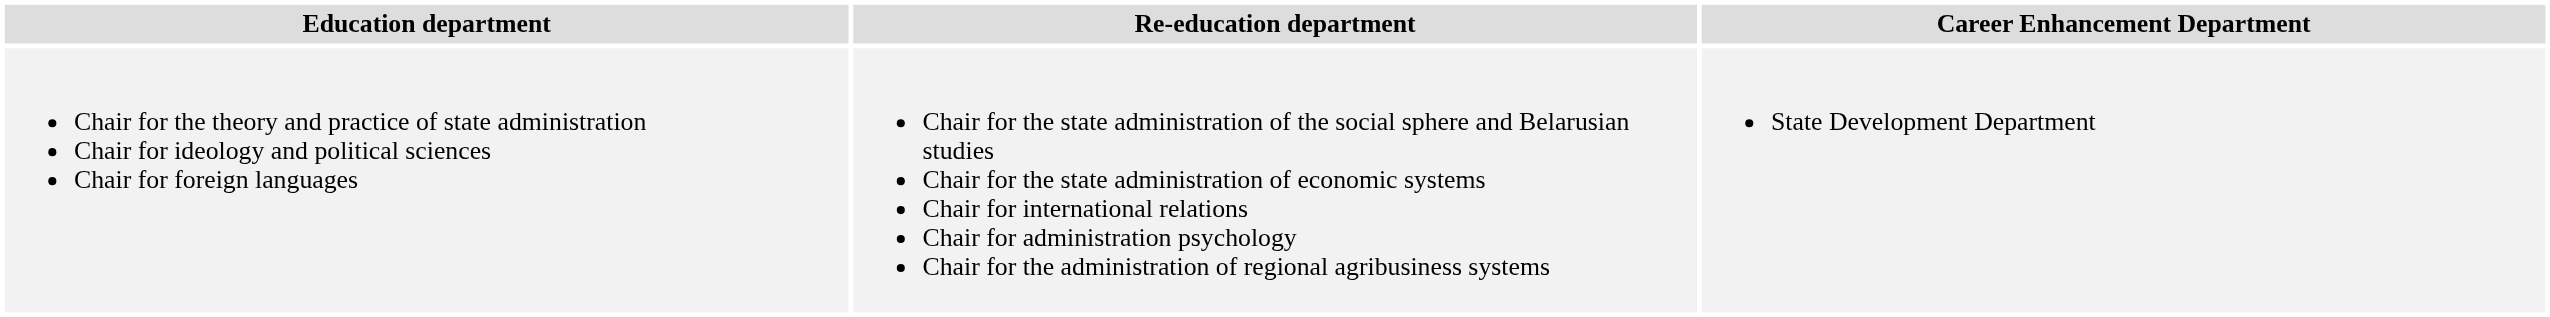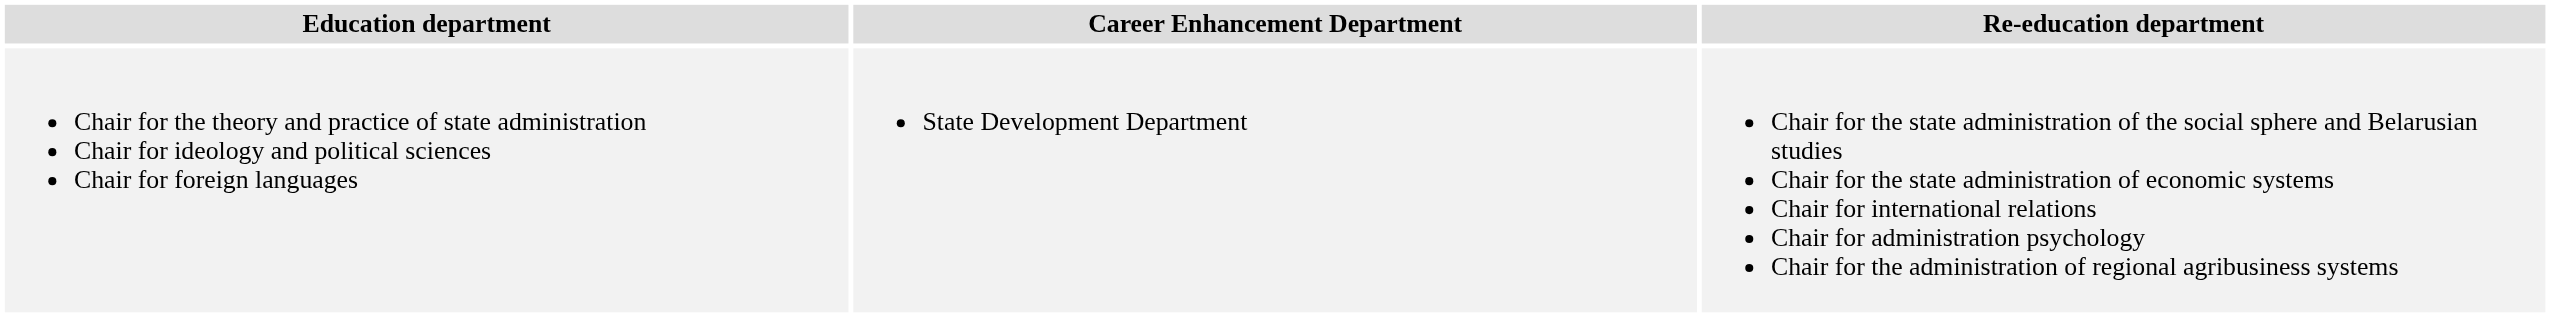columns swapped: (1275, 23) <-> (2124, 23)
